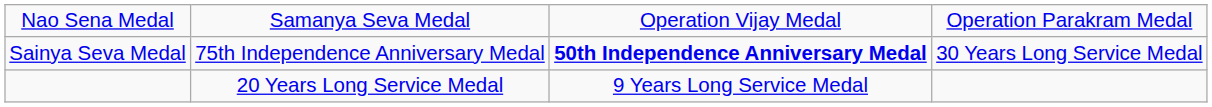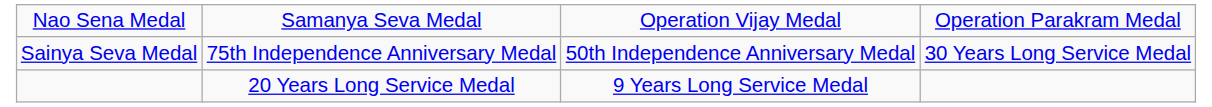(740, 53) bold -> (740, 53) normal
